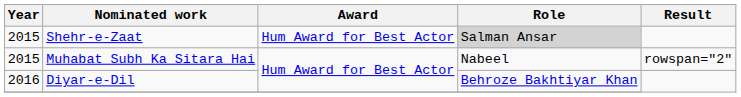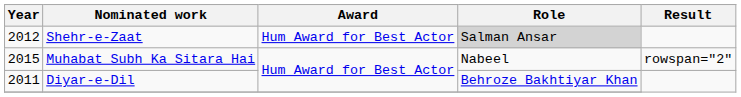(24, 37) 2015 -> (24, 37) 2012
(24, 81) 2016 -> (24, 81) 2011
